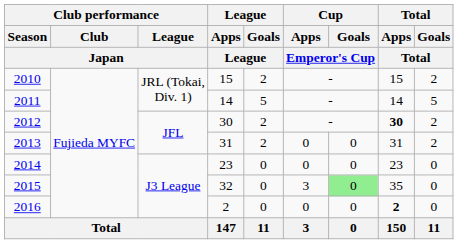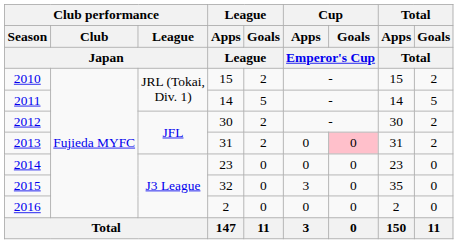(396, 121) bold -> (396, 121) normal
(353, 143) no background -> (353, 143) pink background
(353, 185) lightgreen background -> (353, 185) no background
(396, 206) bold -> (396, 206) normal
